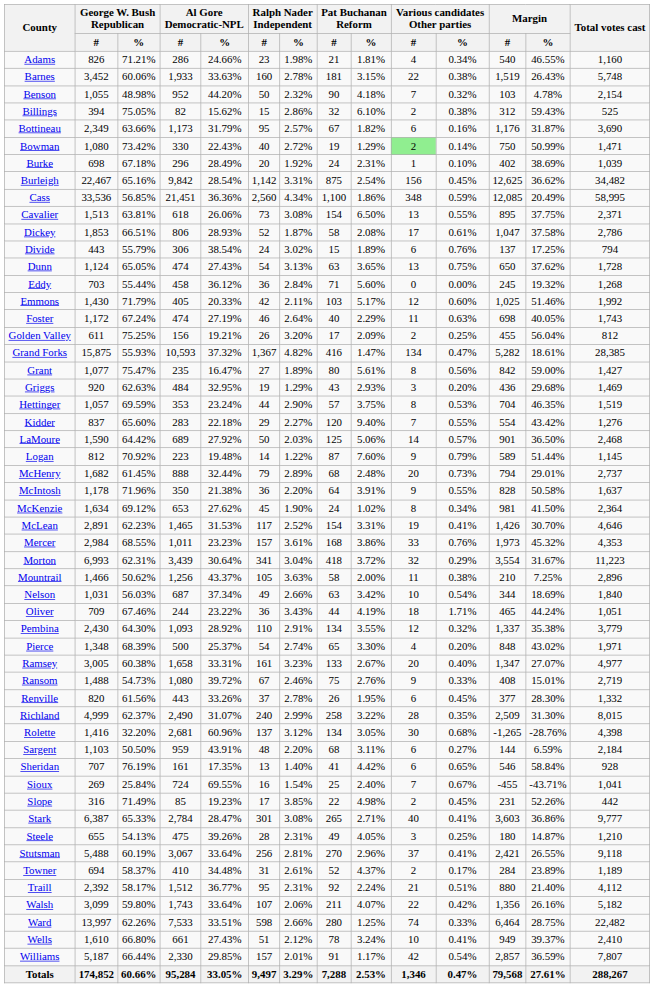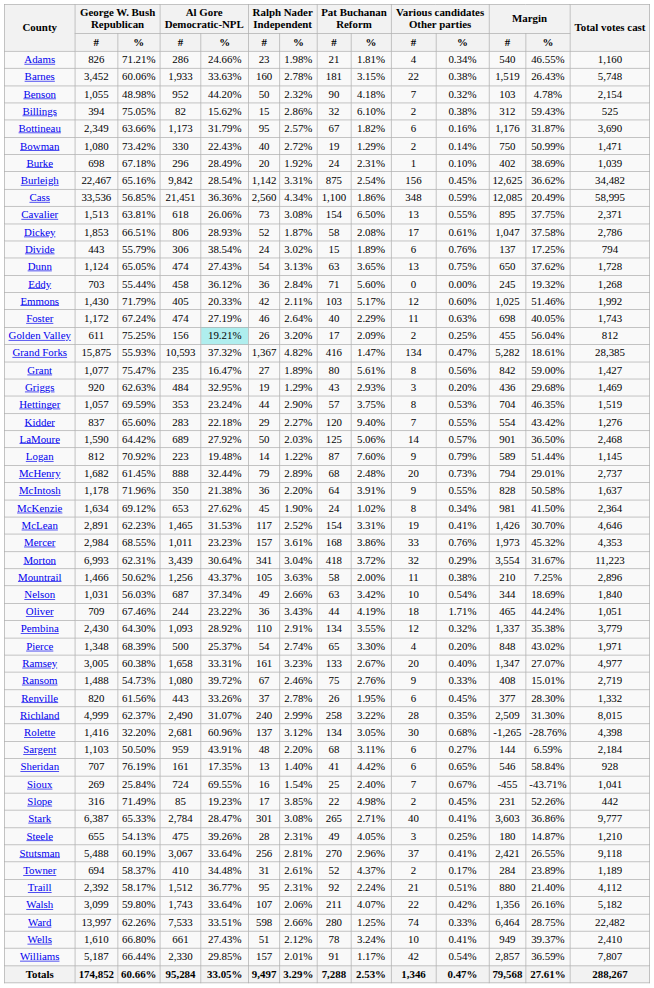(414, 146) lightgreen background -> (414, 146) no background
(225, 335) no background -> (225, 335) paleturquoise background
